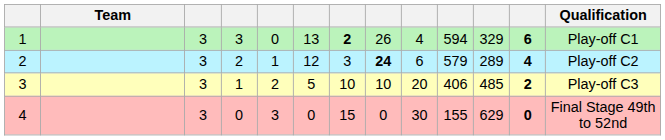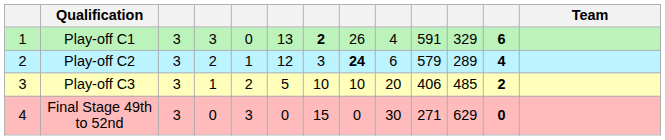columns swapped: (113, 15) <-> (603, 15)
(455, 38) 594 -> (429, 38) 591
(455, 115) 155 -> (429, 115) 271
